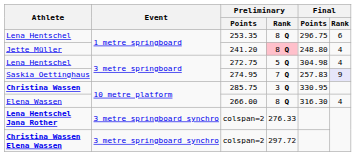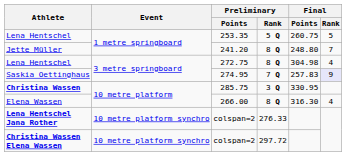(282, 36) 8 Q -> (273, 36) 5 Q
(314, 36) 296.75 -> (304, 36) 260.75
(340, 36) 6 -> (331, 36) 5
(282, 49) pink background -> (273, 49) no background
(340, 49) 4 -> (331, 49) 7
(282, 62) 5 Q -> (273, 62) 8 Q
(156, 118) 3 metre springboard synchro -> (152, 118) 10 metre platform synchro
(156, 140) 3 metre springboard synchro -> (152, 140) 10 metre platform synchro
